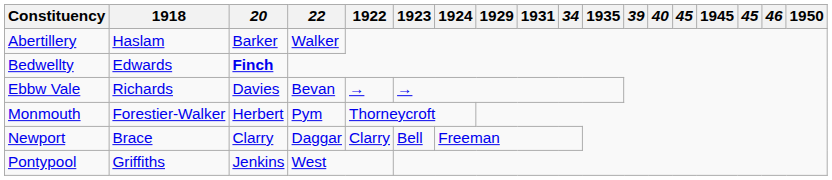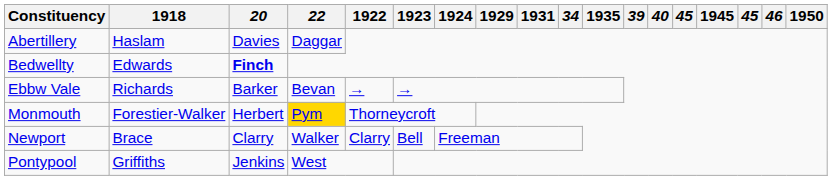(255, 41) Barker -> (256, 41) Davies
(315, 41) Walker -> (317, 41) Daggar
(256, 89) Davies -> (255, 89) Barker
(307, 114) no background -> (307, 114) gold background
(317, 138) Daggar -> (315, 138) Walker
